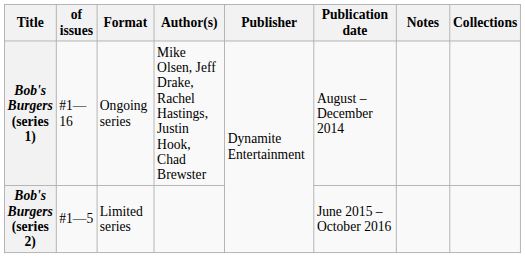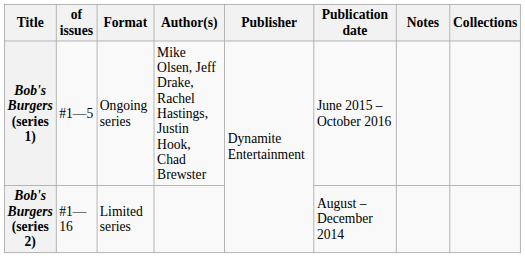(73, 113) #1—16 -> (76, 113) #1—5
(345, 113) August – December 2014 -> (354, 113) June 2015 – October 2016
(76, 219) #1—5 -> (73, 219) #1—16
(354, 219) June 2015 – October 2016 -> (345, 219) August – December 2014
